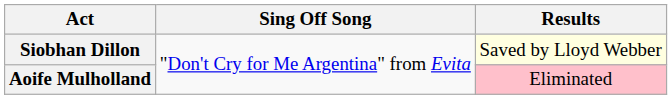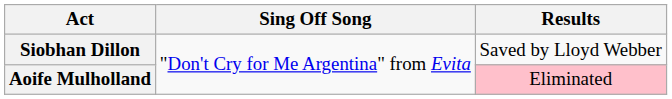(571, 49) lightyellow background -> (571, 49) no background
